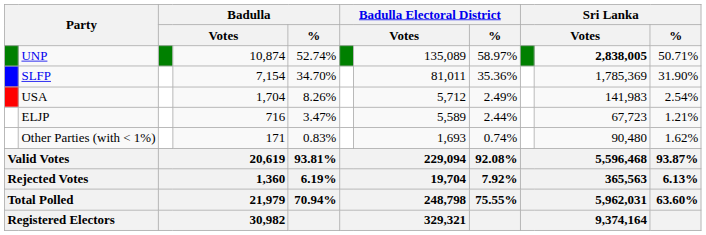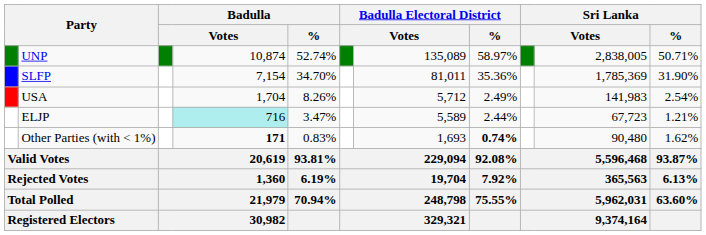(621, 55) bold -> (621, 55) normal
(275, 117) no background -> (275, 117) paleturquoise background
(275, 138) normal -> (275, 138) bold
(501, 138) normal -> (500, 138) bold
